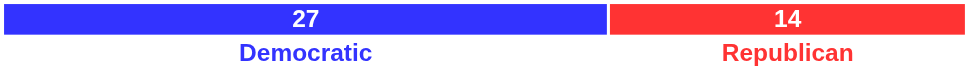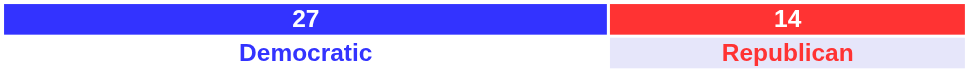(788, 52) no background -> (788, 52) lavender background
